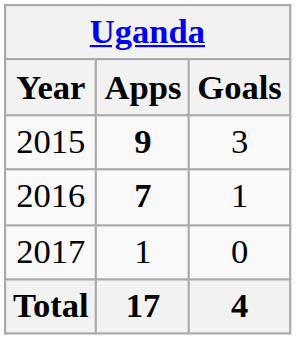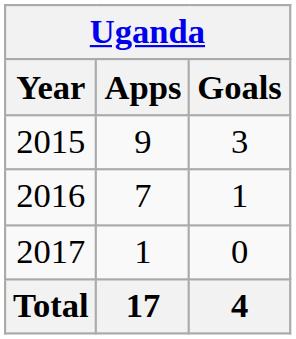(143, 141) bold -> (143, 141) normal
(143, 196) bold -> (143, 196) normal
